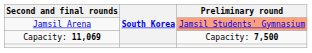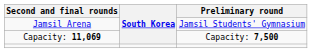(242, 24) lightsalmon background -> (242, 24) no background
